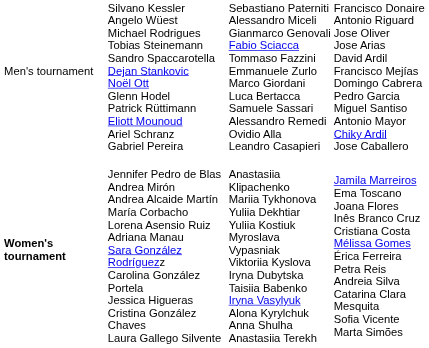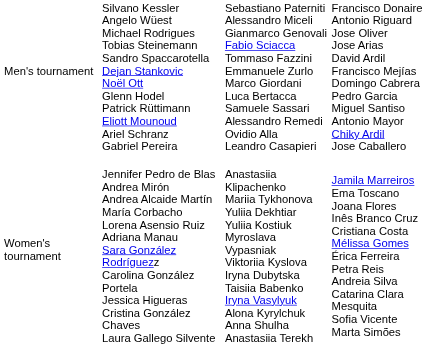(35, 250) bold -> (32, 250) normal
